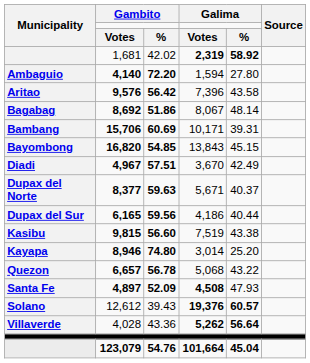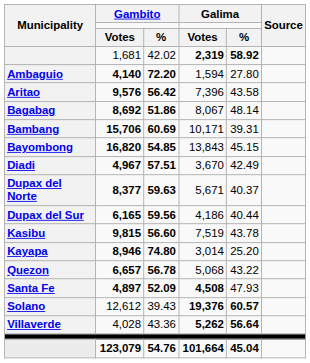(244, 233) 43.38 -> (244, 233) 43.78
